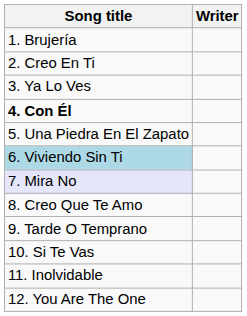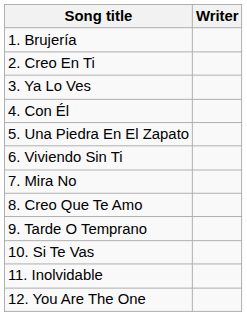(40, 110) bold -> (38, 110) normal
(65, 157) lightblue background -> (65, 157) no background
(42, 181) lavender background -> (42, 181) no background
